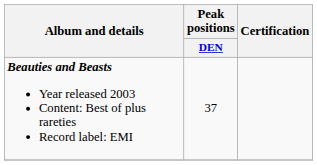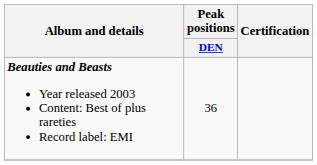(211, 108) 37 -> (211, 108) 36
